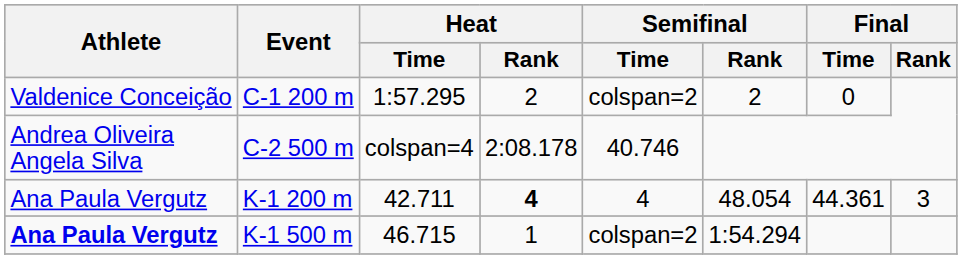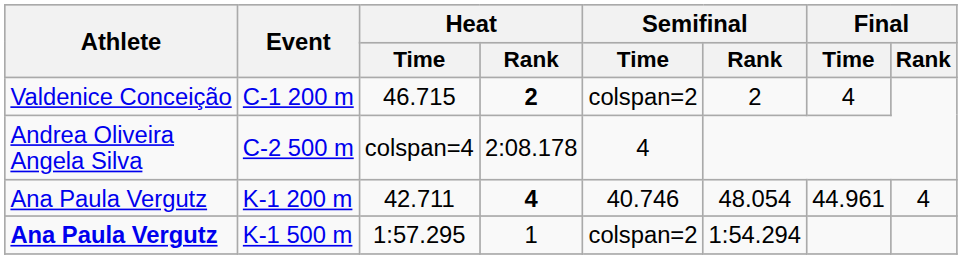(419, 97) 1:57.295 -> (419, 97) 46.715
(531, 97) normal -> (531, 97) bold
(848, 97) 0 -> (848, 97) 4
(643, 148) 40.746 -> (643, 148) 4
(643, 198) 4 -> (643, 198) 40.746
(848, 198) 44.361 -> (848, 198) 44.961
(923, 198) 3 -> (923, 198) 4
(419, 236) 46.715 -> (419, 236) 1:57.295
